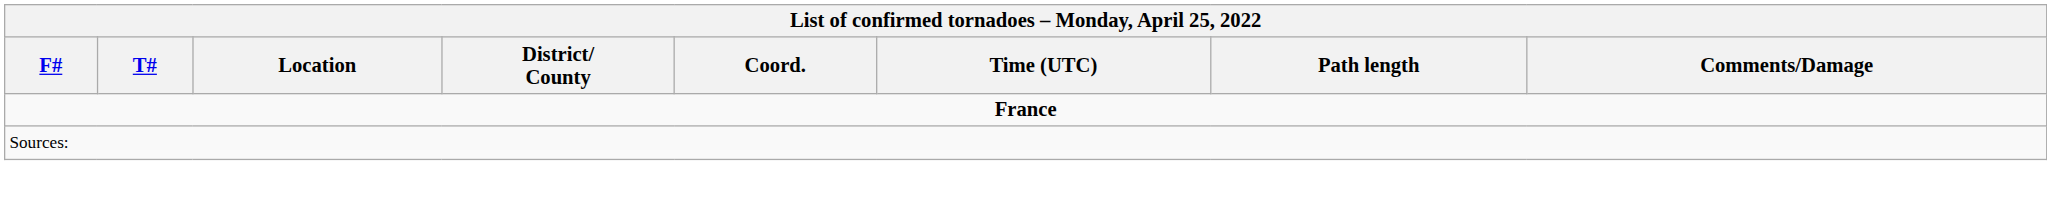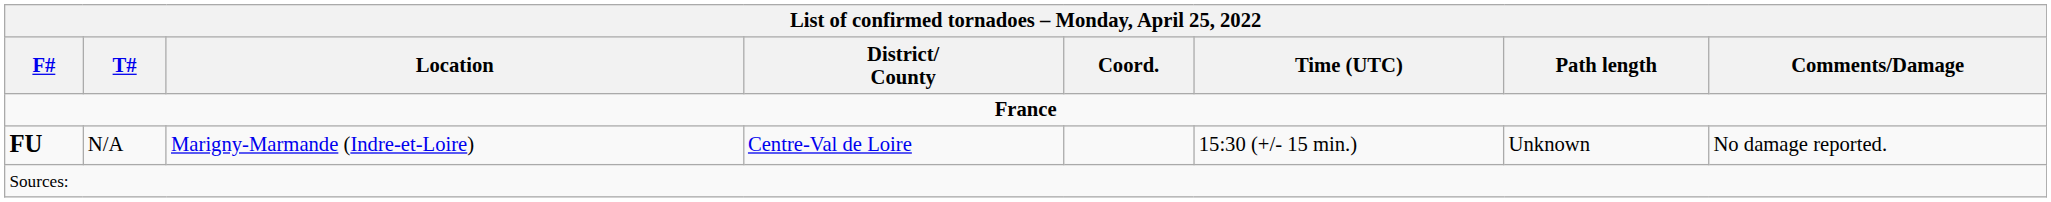+ row: (26, 144)
